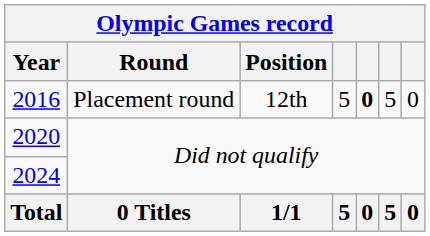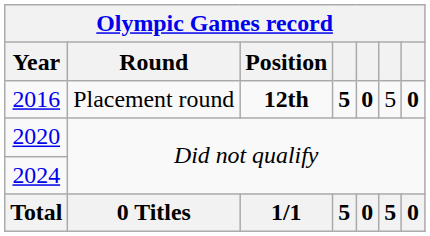(286, 99) normal -> (286, 99) bold
(344, 99) normal -> (344, 99) bold
(413, 99) normal -> (413, 99) bold
